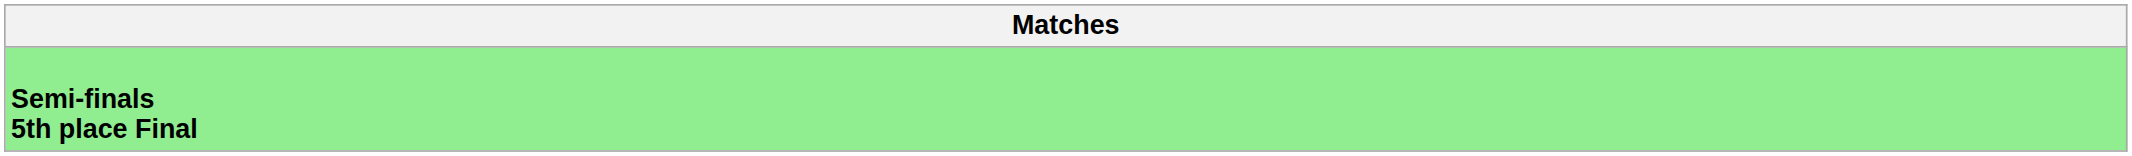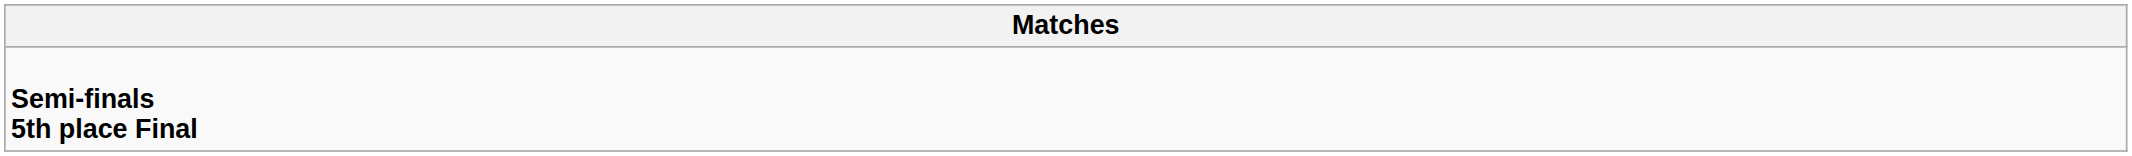(104, 113) lightgreen background -> (104, 113) no background
